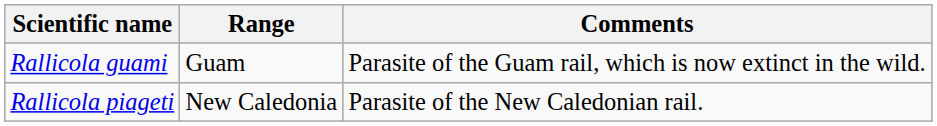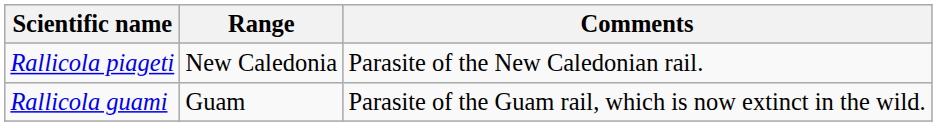rows swapped: (89, 62) <-> (92, 101)
